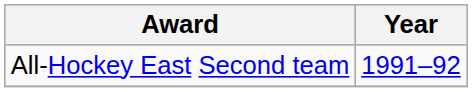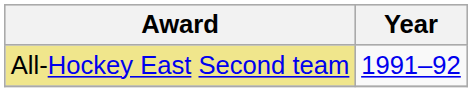(180, 65) no background -> (180, 65) khaki background
